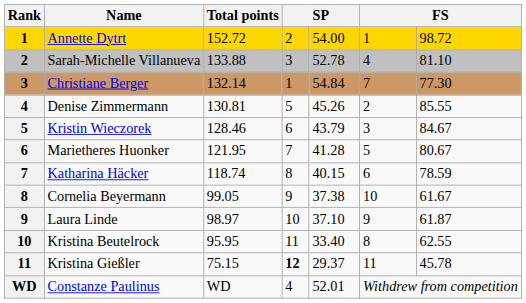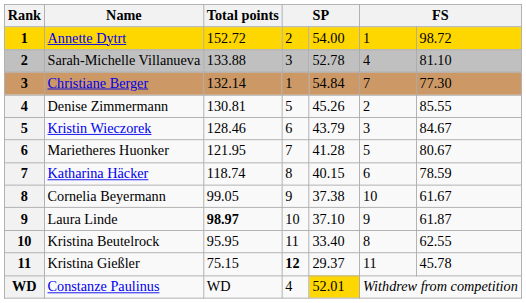(223, 219) normal -> (223, 219) bold
(329, 286) no background -> (329, 286) gold background
